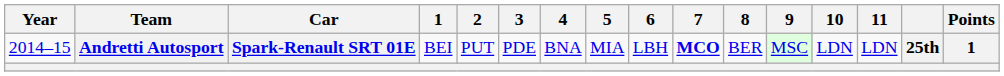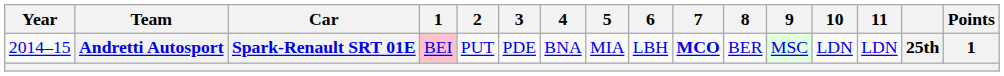(438, 47) no background -> (438, 47) pink background
